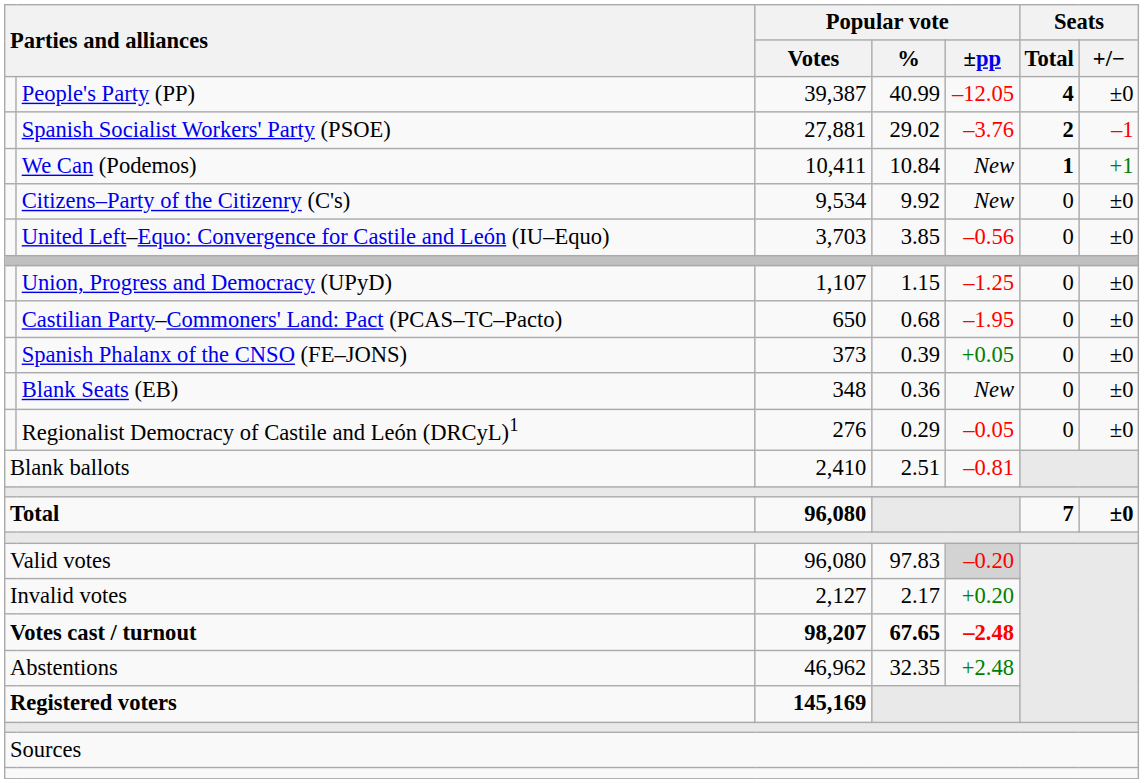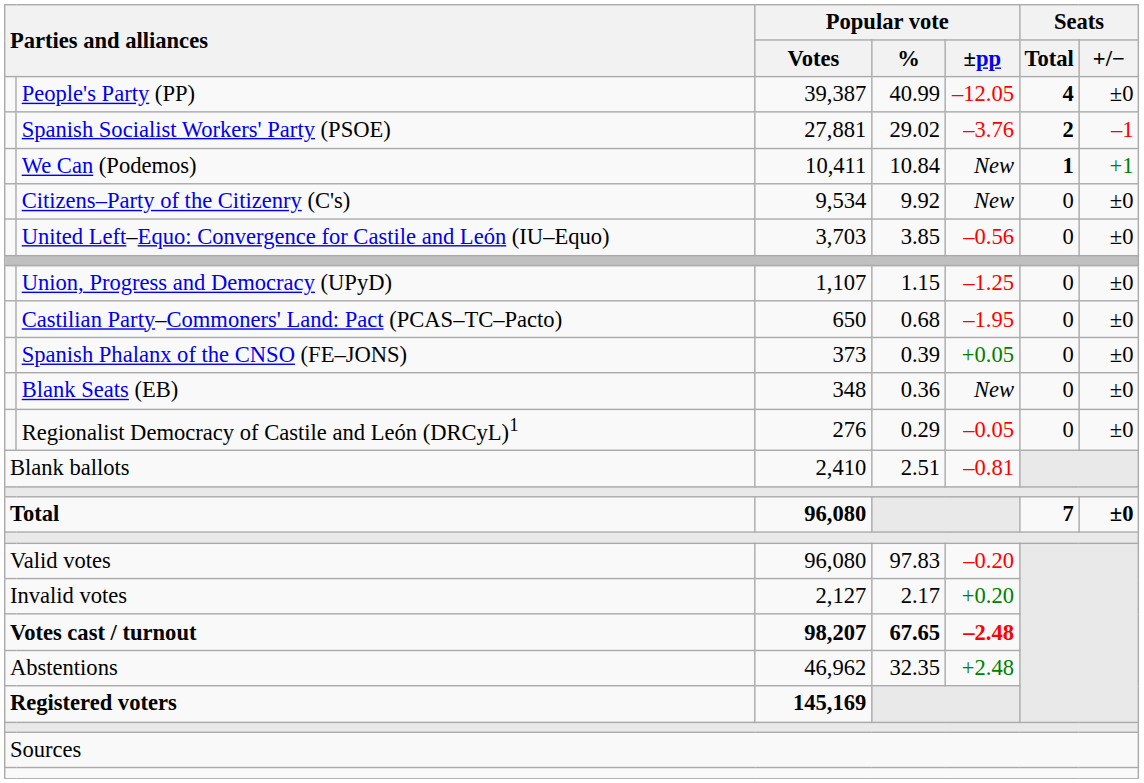(989, 560) lightgrey background -> (989, 560) no background
